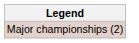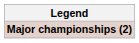(65, 30) normal -> (69, 30) bold
